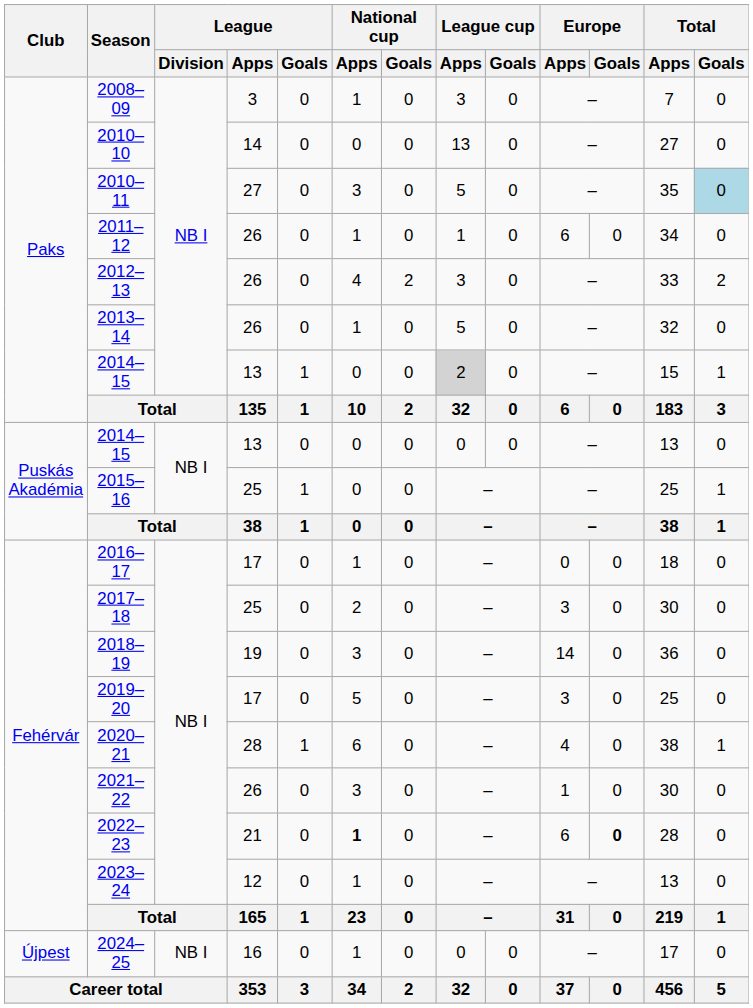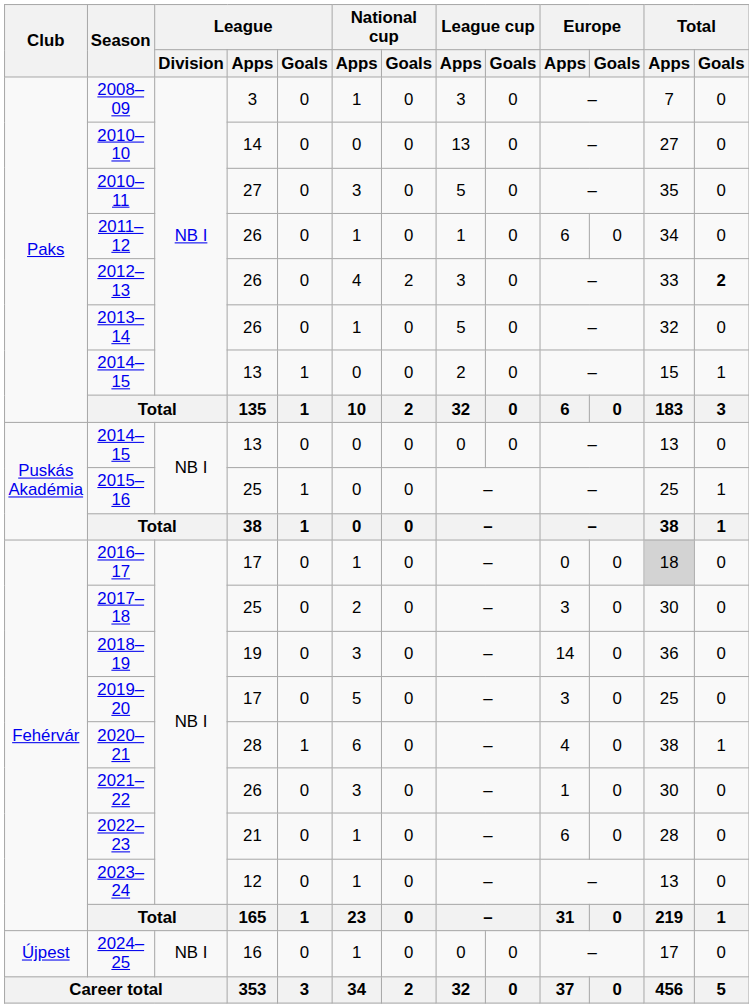(721, 190) lightblue background -> (721, 190) no background
(721, 281) normal -> (721, 281) bold
(461, 372) lightgrey background -> (461, 372) no background
(669, 562) no background -> (669, 562) lightgrey background
(357, 835) bold -> (357, 835) normal
(617, 835) bold -> (617, 835) normal
